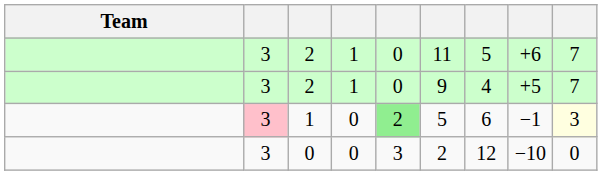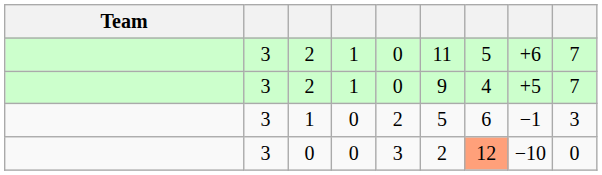(265, 120) pink background -> (265, 120) no background
(398, 120) lightgreen background -> (398, 120) no background
(574, 120) lightyellow background -> (574, 120) no background
(486, 153) no background -> (486, 153) lightsalmon background
